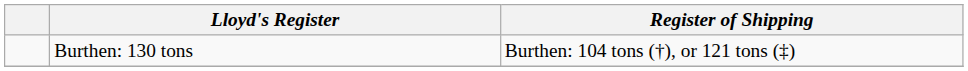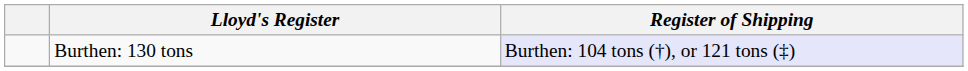(650, 50) no background -> (650, 50) lavender background
